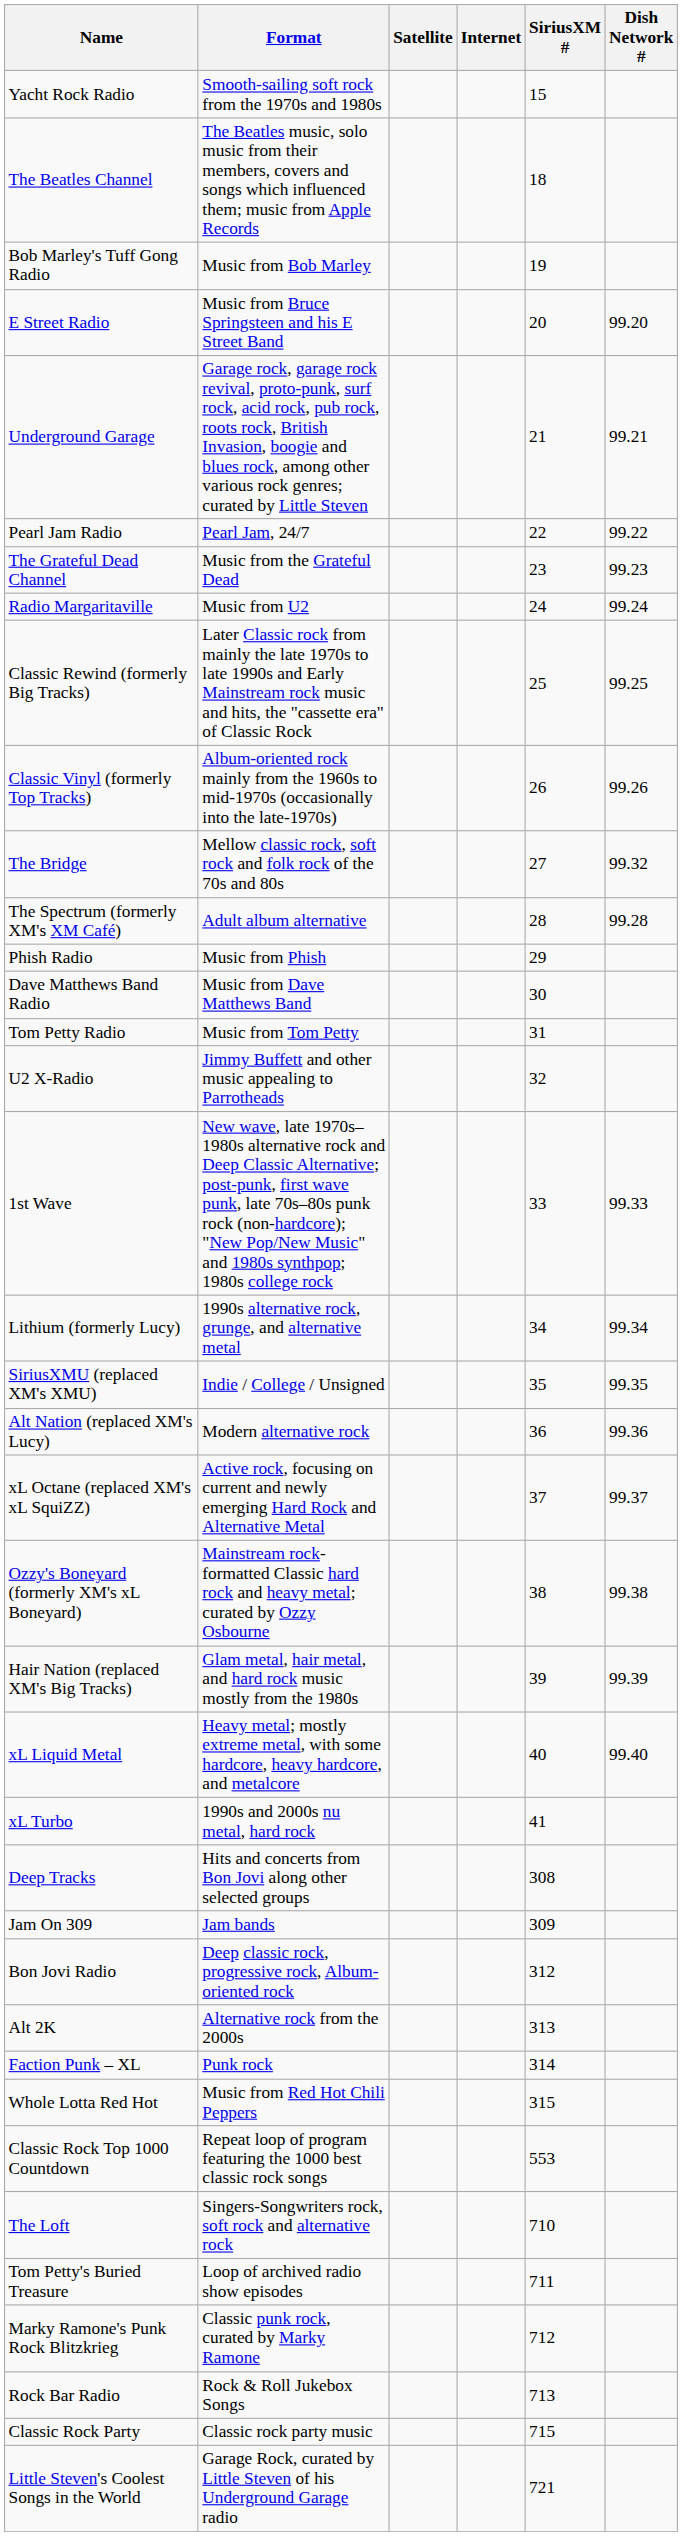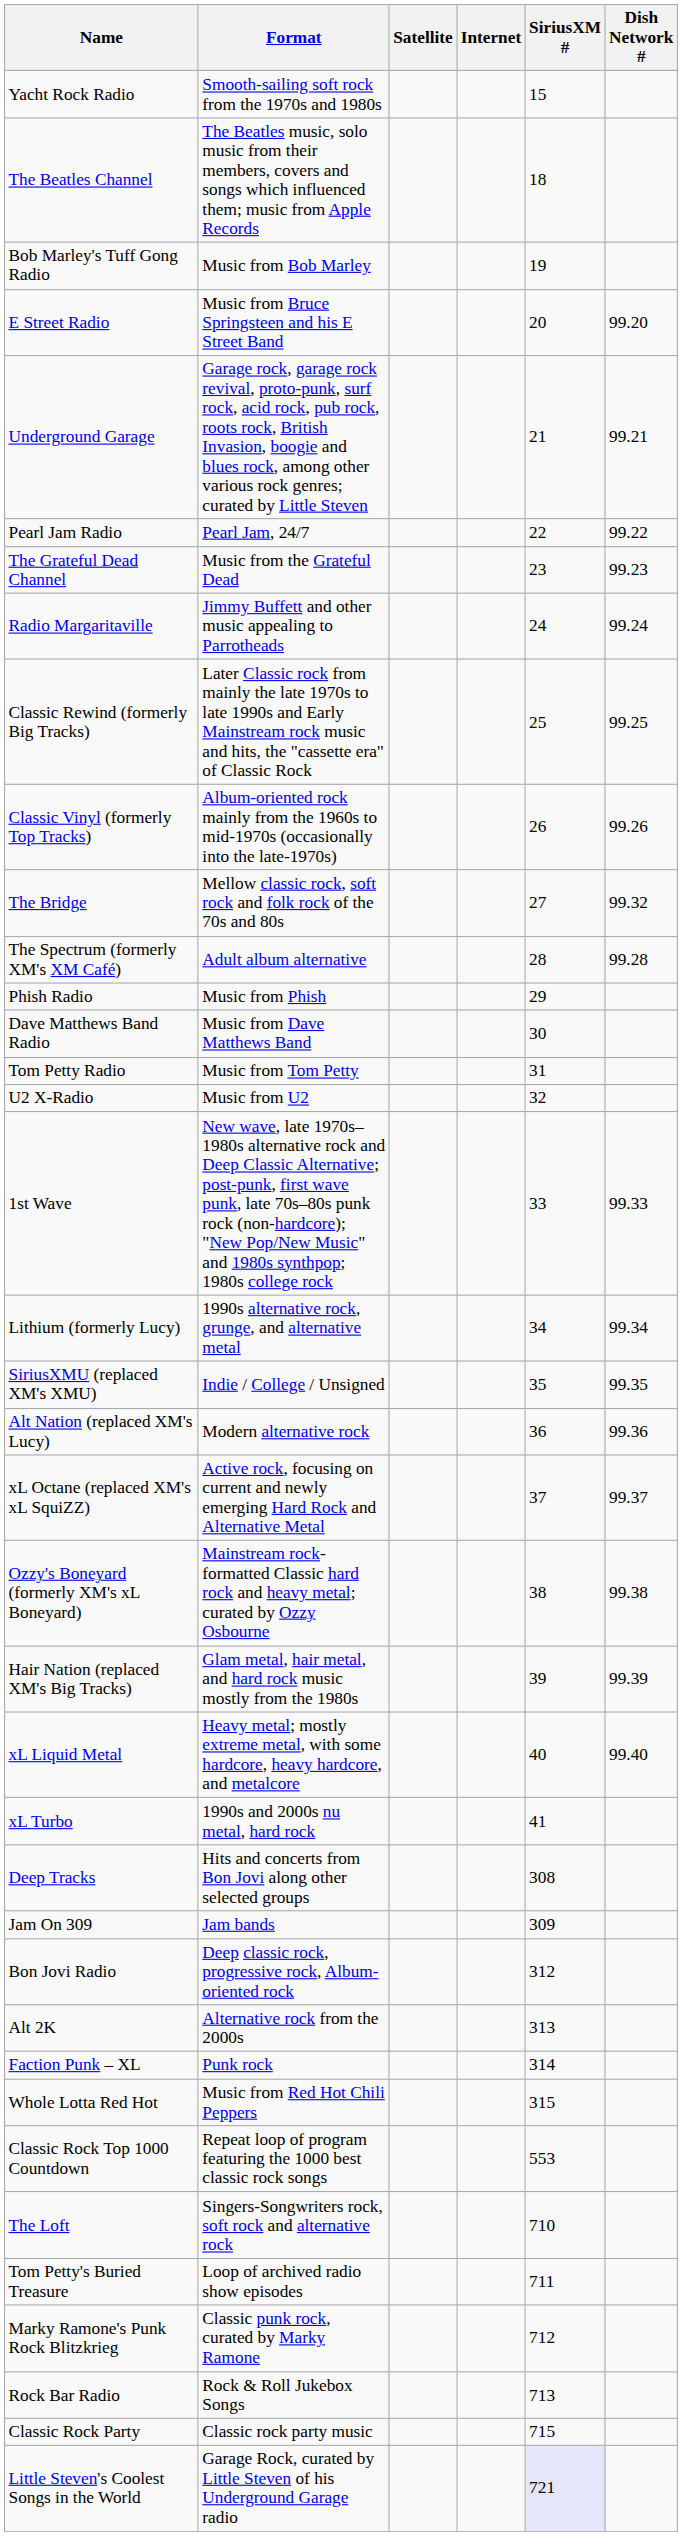(256, 606) Music from U2 -> (287, 626) Jimmy Buffett and other music appealing to Parrotheads
(287, 1078) Jimmy Buffett and other music appealing to Parrotheads -> (256, 1098) Music from U2
(542, 2488) no background -> (542, 2488) lavender background
